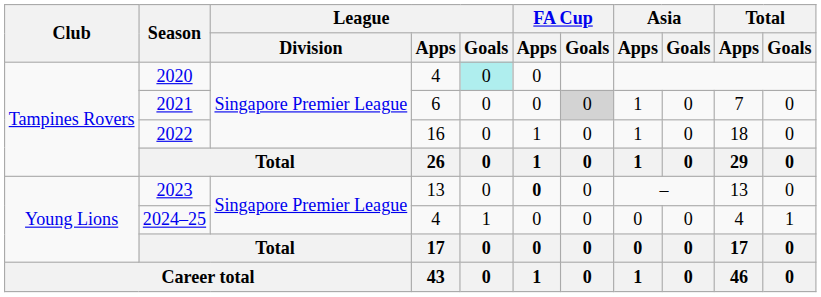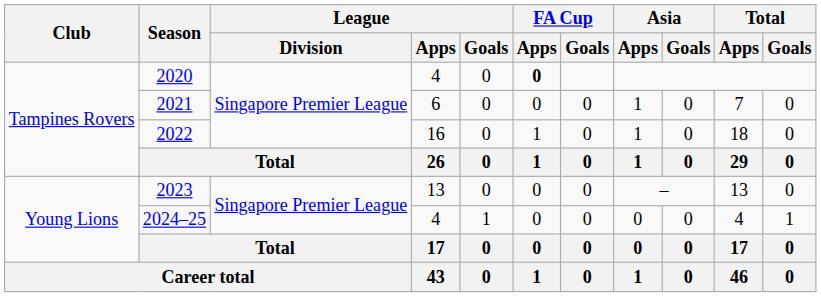(486, 76) paleturquoise background -> (486, 76) no background
(537, 76) normal -> (537, 76) bold
(587, 104) lightgrey background -> (587, 104) no background
(537, 190) bold -> (537, 190) normal
